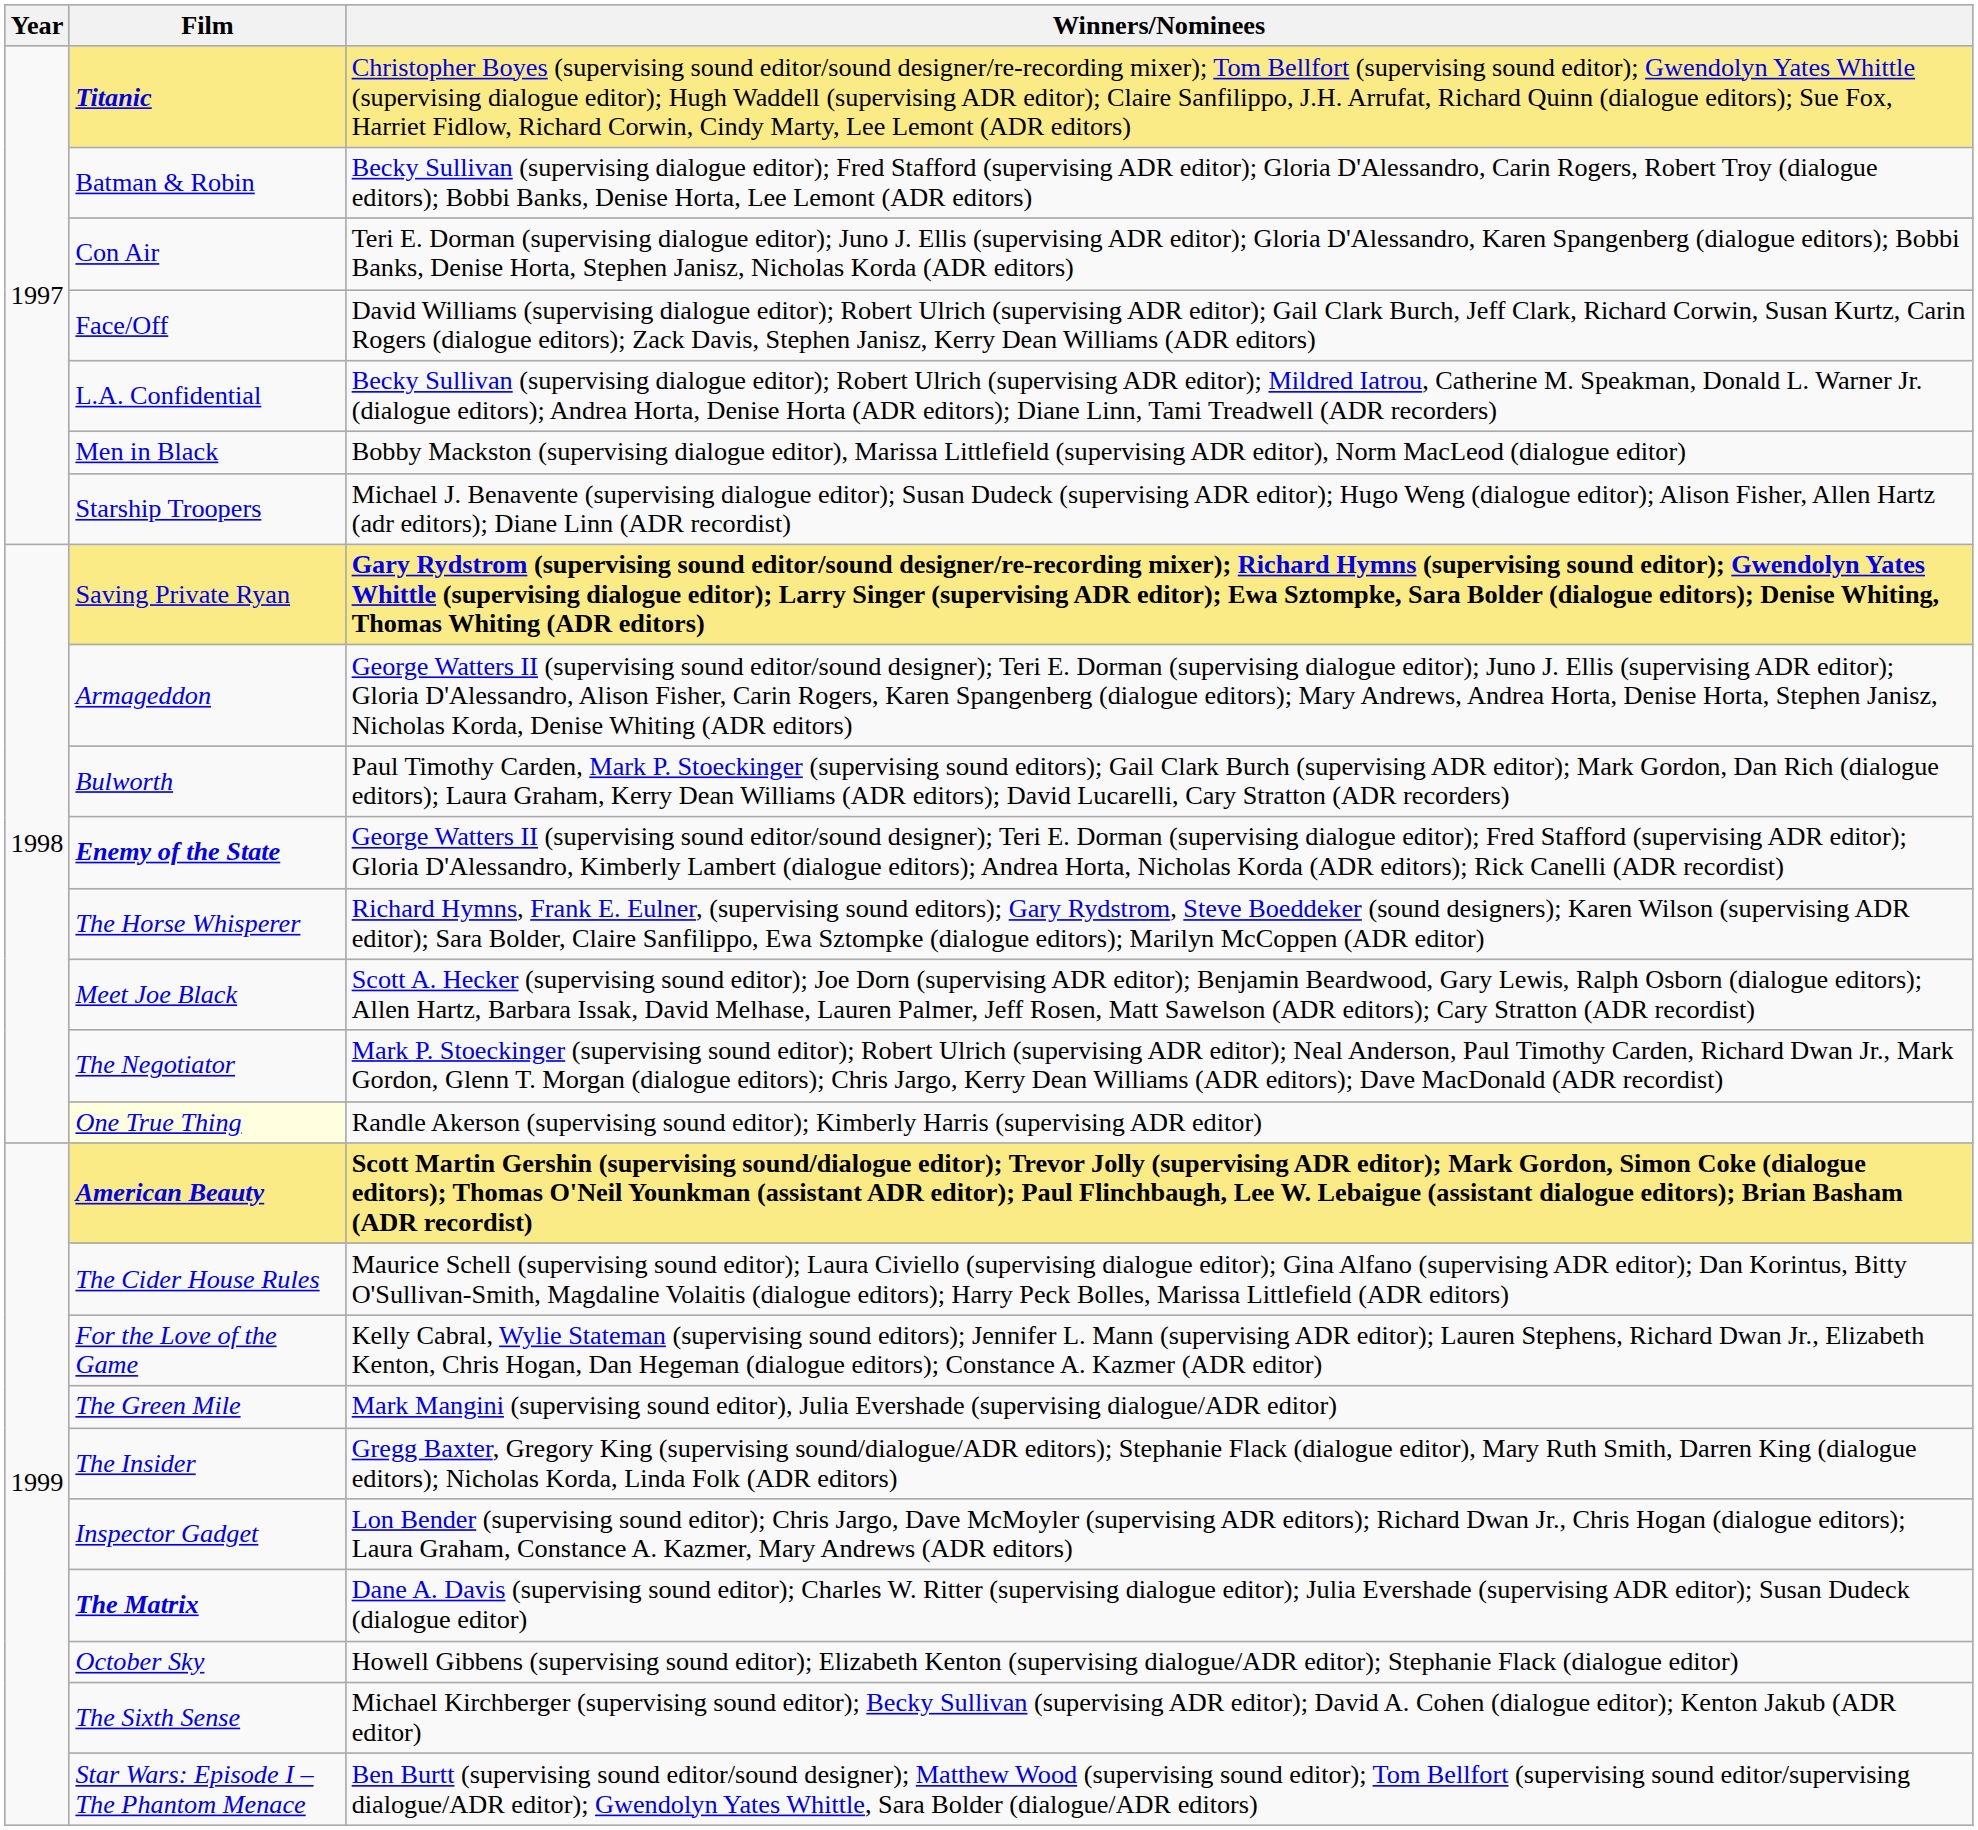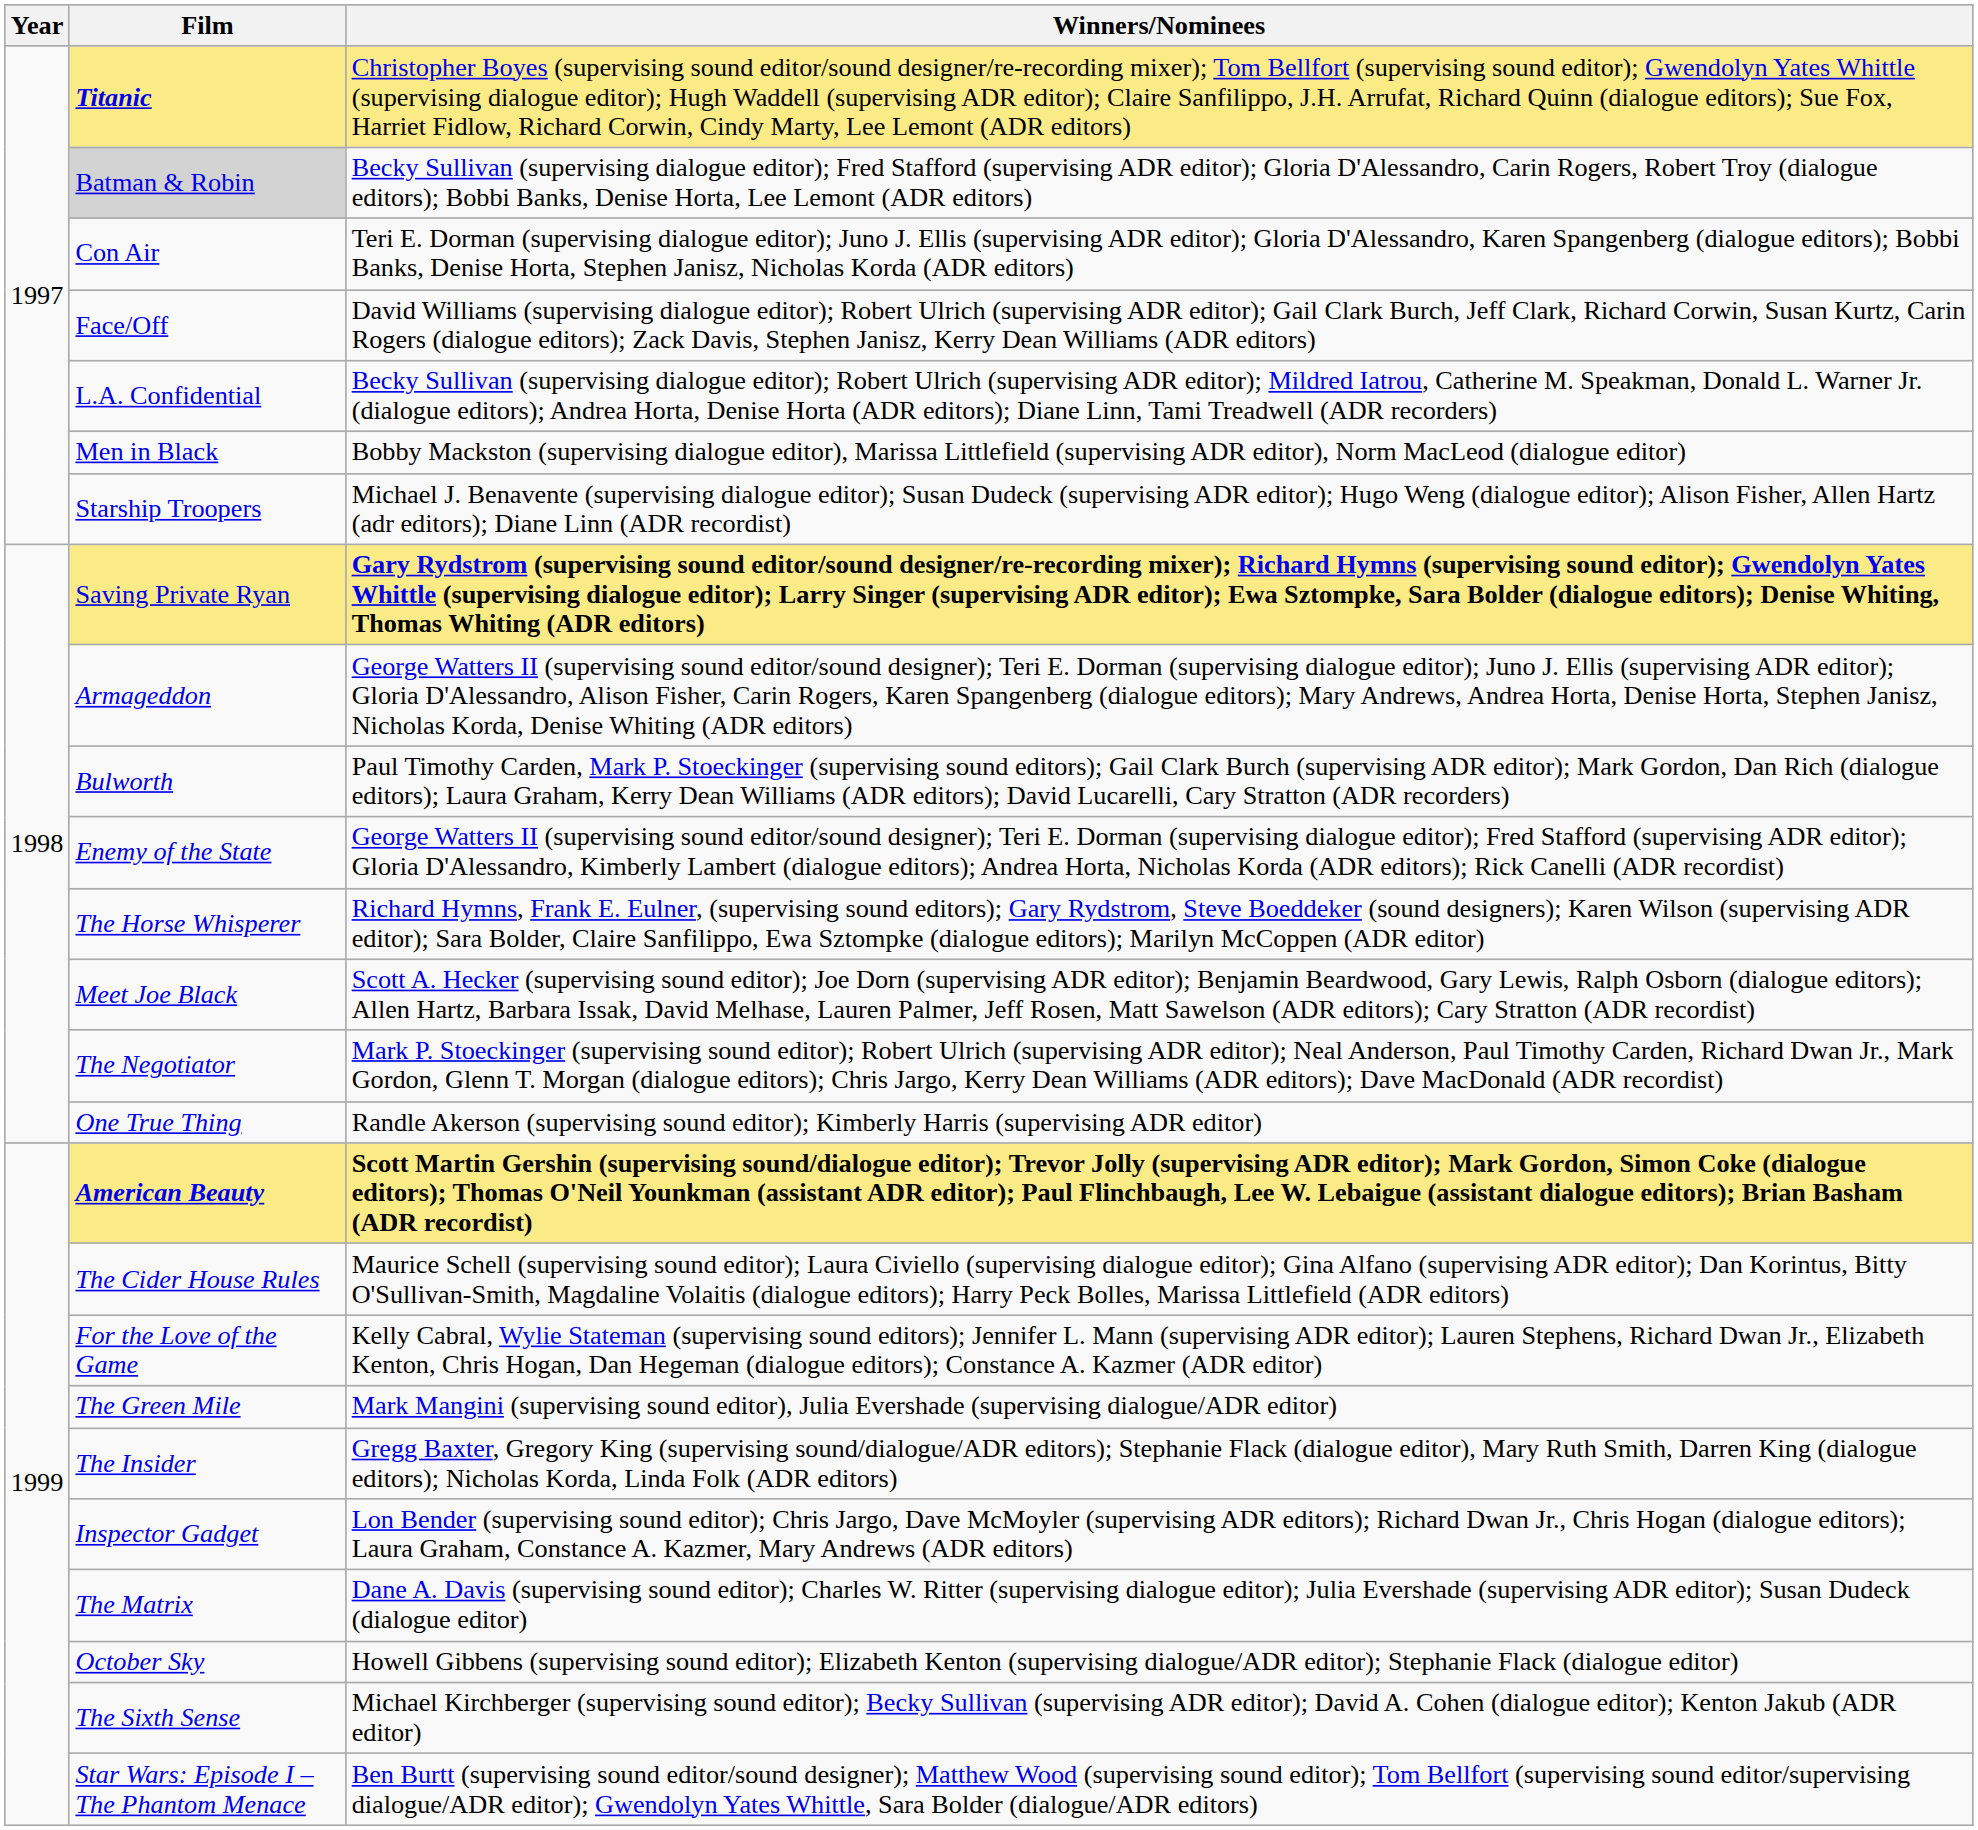(165, 182) no background -> (165, 182) lightgrey background
(178, 852) bold -> (173, 852) normal
(159, 1121) lightyellow background -> (159, 1121) no background
(137, 1605) bold -> (134, 1605) normal
